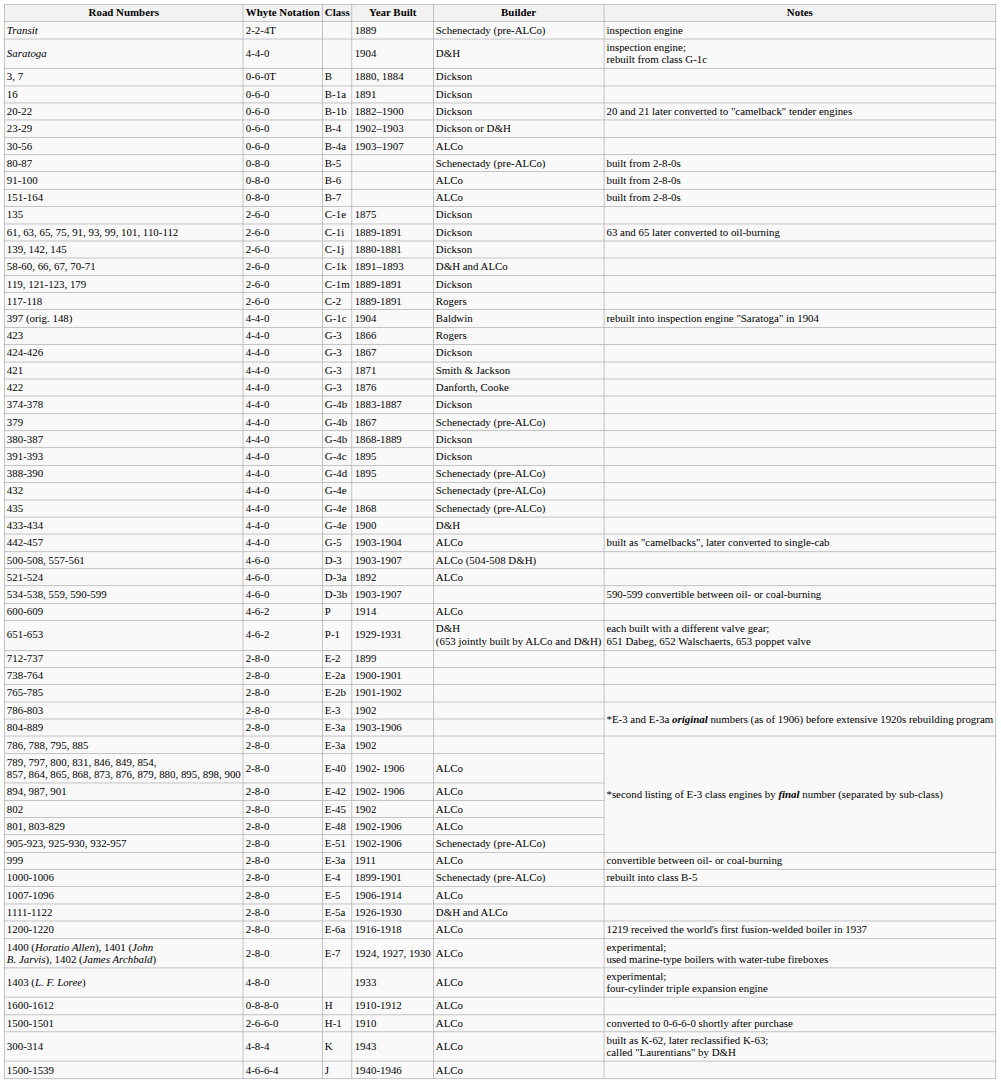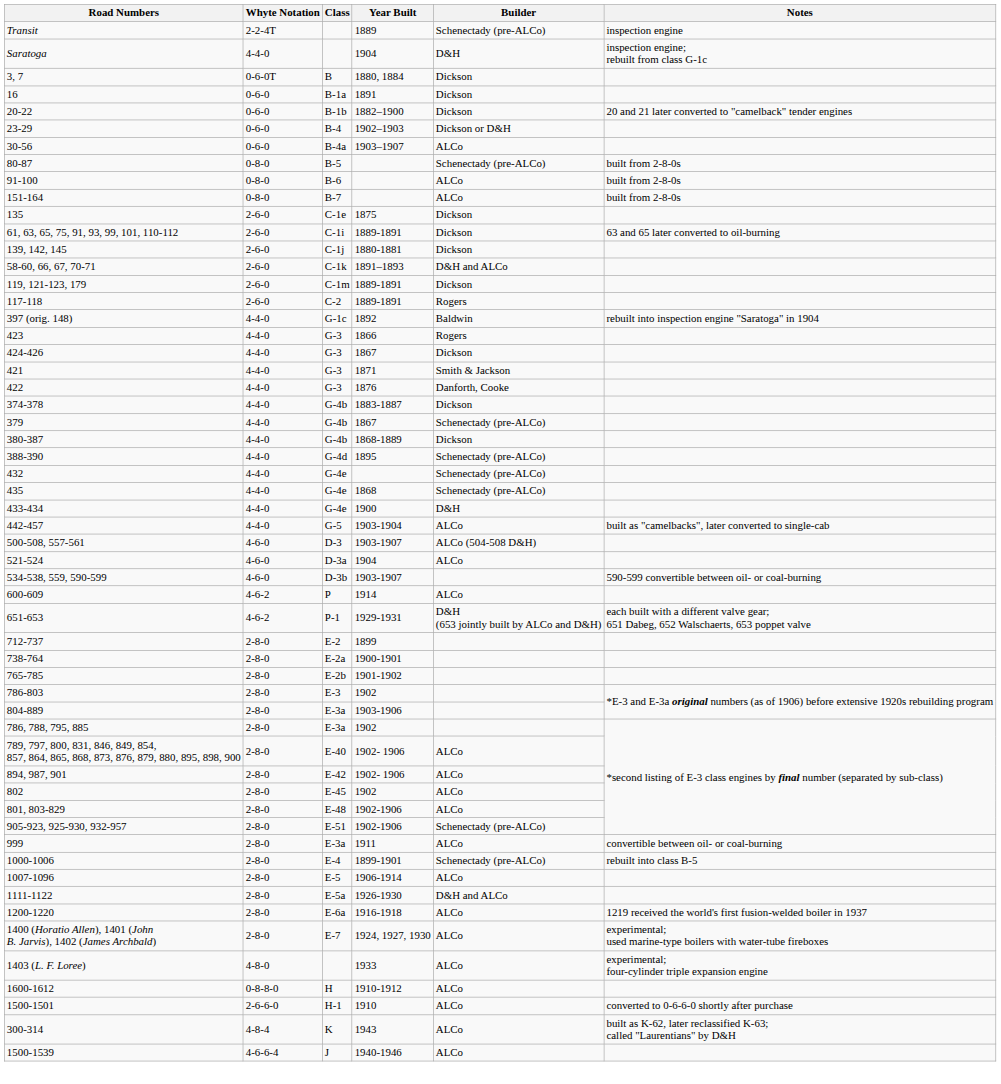(366, 318) 1904 -> (366, 318) 1892
- row: (25, 456)
(366, 577) 1892 -> (366, 560) 1904
